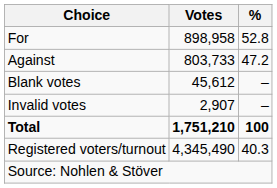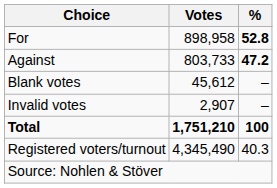(255, 37) normal -> (255, 37) bold
(255, 60) normal -> (255, 60) bold
